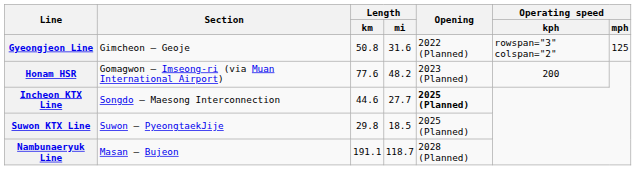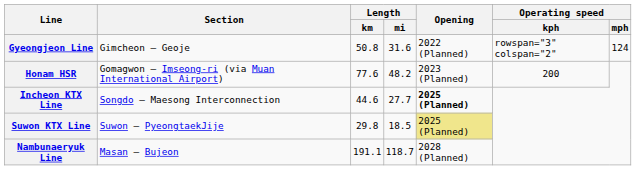(620, 48) 125 -> (620, 48) 124
(444, 126) no background -> (444, 126) khaki background
